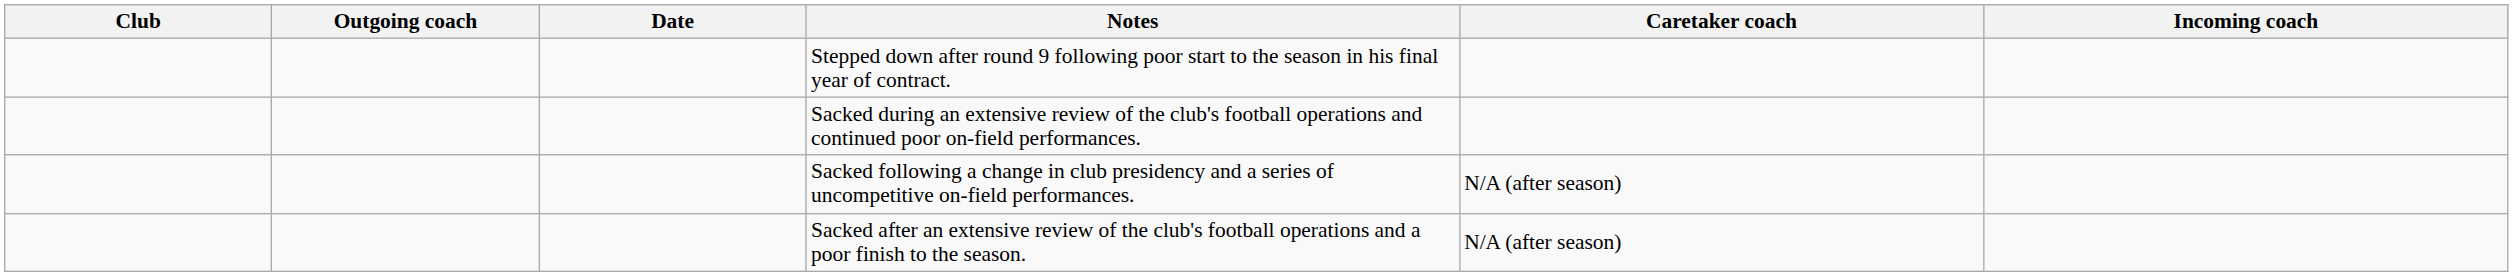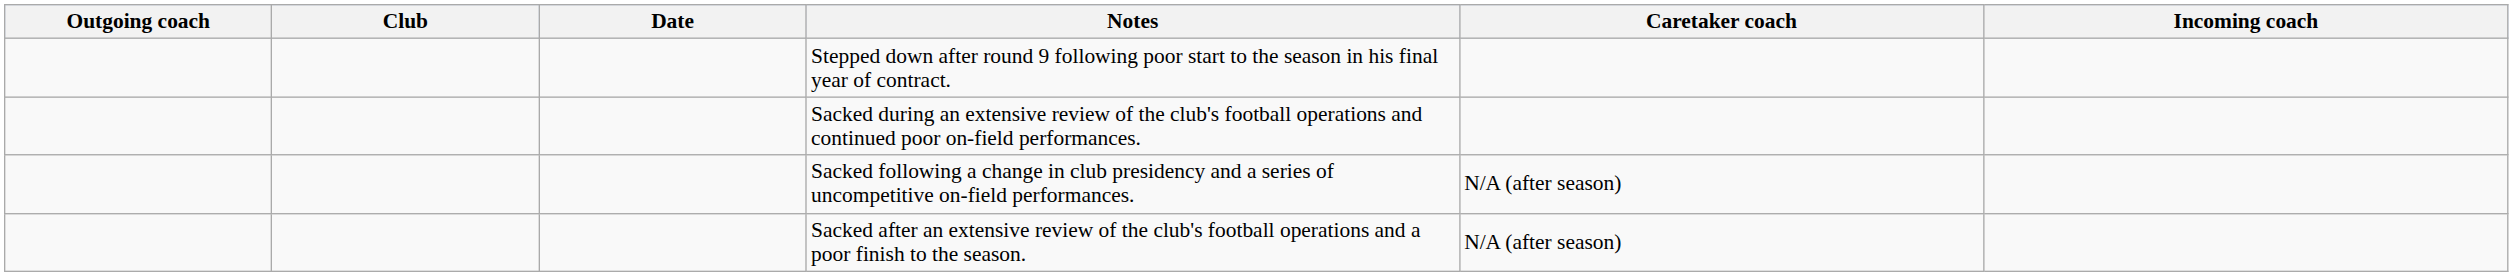columns swapped: (405, 21) <-> (138, 21)
